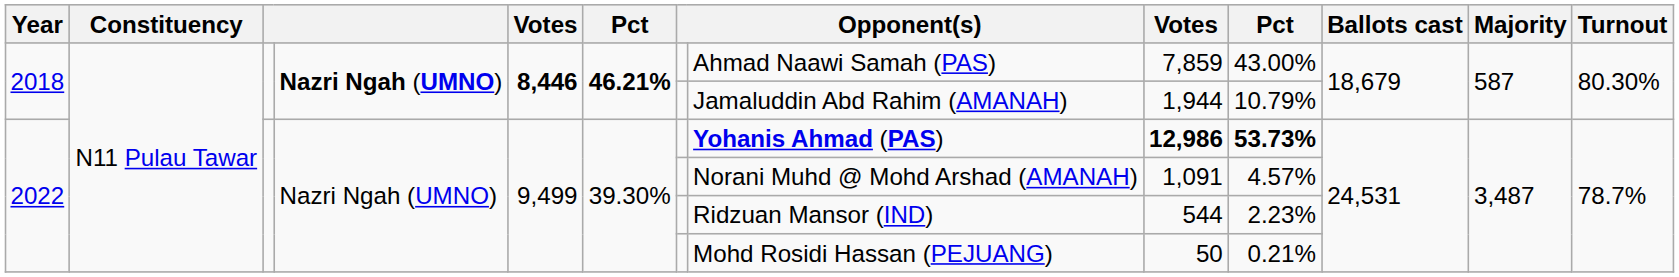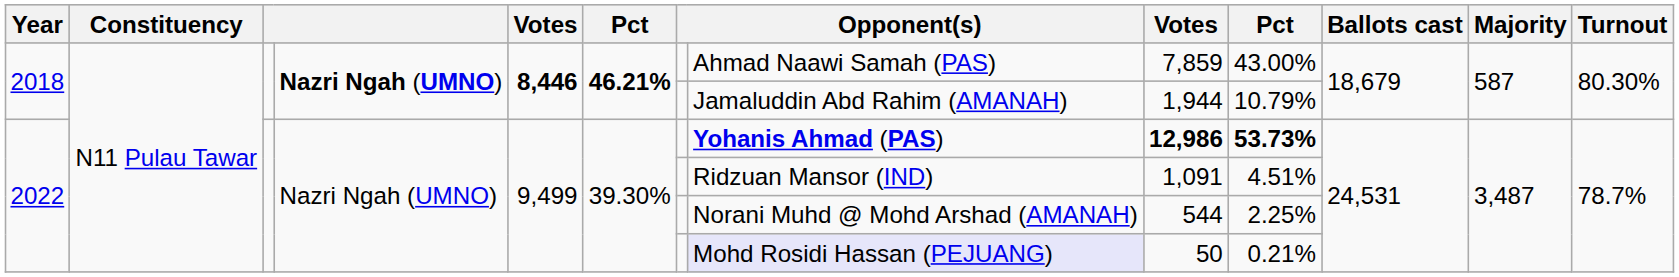(915, 177) Norani Muhd @ Mohd Arshad (AMANAH) -> (813, 177) Ridzuan Mansor (IND)
(1282, 177) 4.57% -> (1282, 177) 4.51%
(813, 215) Ridzuan Mansor (IND) -> (915, 215) Norani Muhd @ Mohd Arshad (AMANAH)
(1282, 215) 2.23% -> (1282, 215) 2.25%
(873, 253) no background -> (873, 253) lavender background
